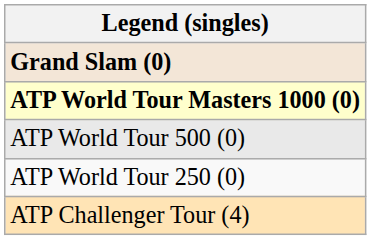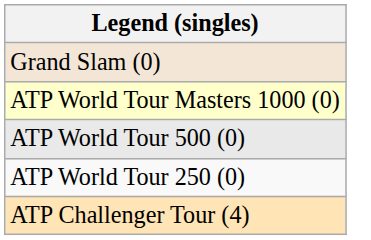(91, 61) bold -> (85, 61) normal
(185, 100) bold -> (175, 100) normal
